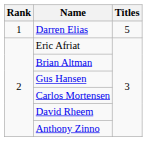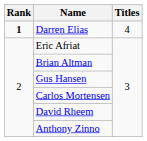(19, 29) normal -> (19, 29) bold
(127, 29) 5 -> (127, 29) 4
